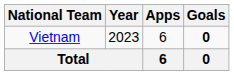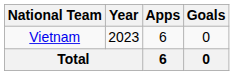(206, 37) bold -> (206, 37) normal
